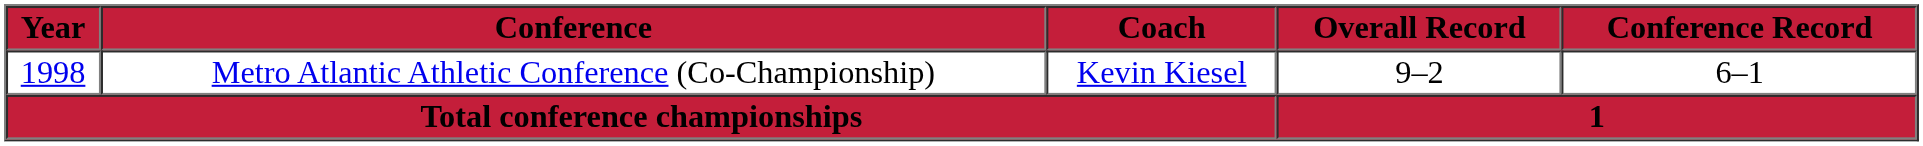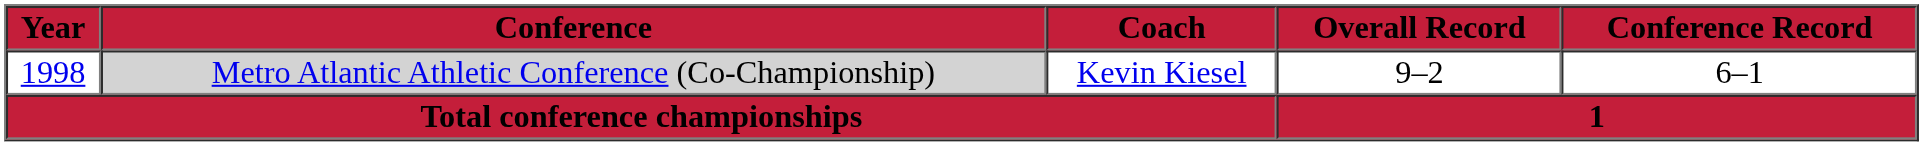(573, 72) no background -> (573, 72) lightgrey background
